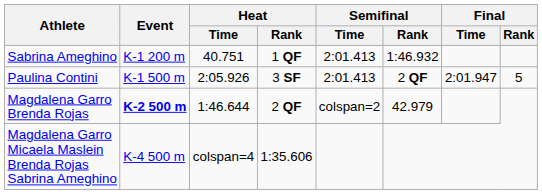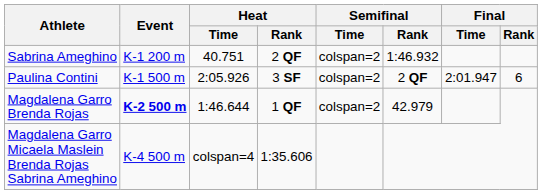(287, 57) 1 QF -> (287, 57) 2 QF
(350, 57) 2:01.413 -> (350, 57) colspan=2
(350, 78) 2:01.413 -> (350, 78) colspan=2
(519, 78) 5 -> (519, 78) 6
(287, 106) 2 QF -> (287, 106) 1 QF
